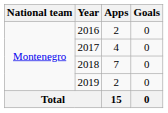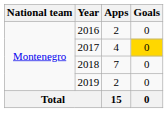(147, 47) no background -> (147, 47) gold background
